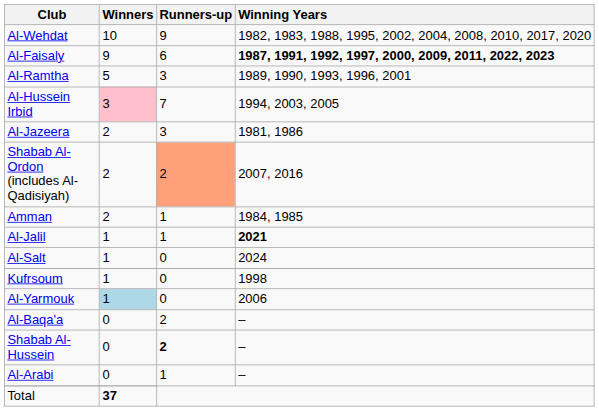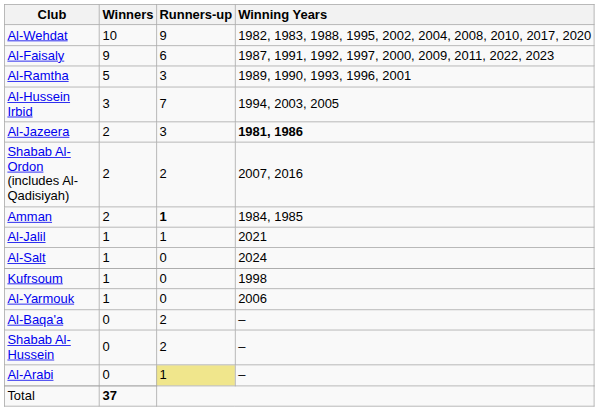(396, 55) bold -> (396, 55) normal
(106, 104) pink background -> (106, 104) no background
(271, 132) normal -> (271, 132) bold
(163, 174) lightsalmon background -> (163, 174) no background
(163, 216) normal -> (163, 216) bold
(253, 237) bold -> (253, 237) normal
(106, 299) lightblue background -> (106, 299) no background
(163, 347) bold -> (163, 347) normal
(163, 375) no background -> (163, 375) khaki background
